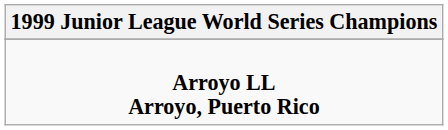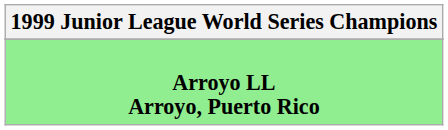(224, 94) no background -> (224, 94) lightgreen background
